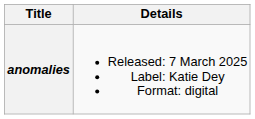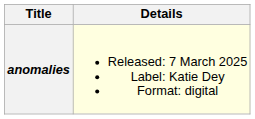(162, 76) no background -> (162, 76) lightyellow background
